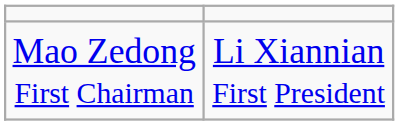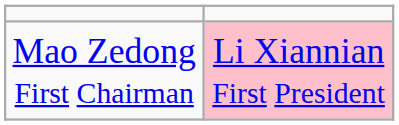(299, 69) no background -> (299, 69) pink background
